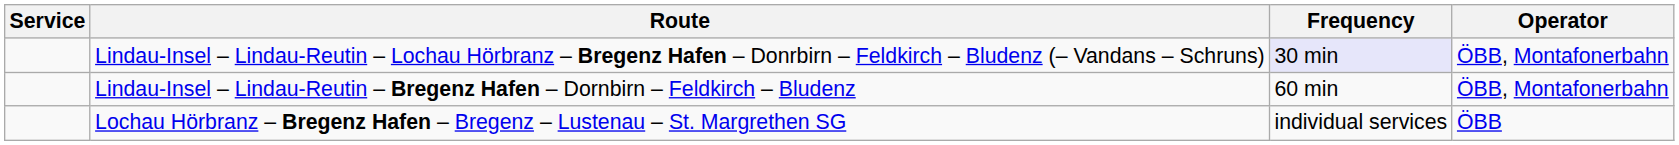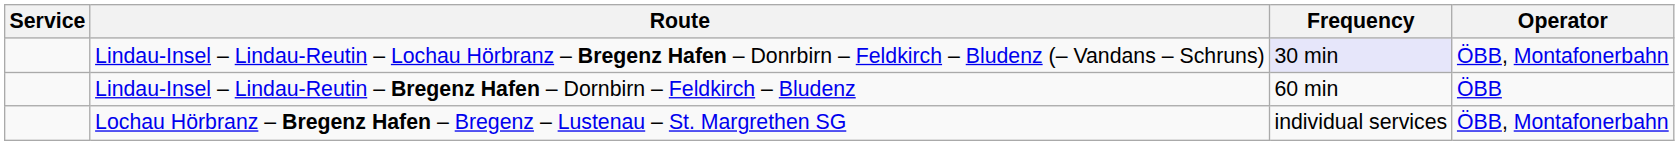(1563, 88) ÖBB, Montafonerbahn -> (1479, 88) ÖBB
(1479, 122) ÖBB -> (1563, 122) ÖBB, Montafonerbahn
